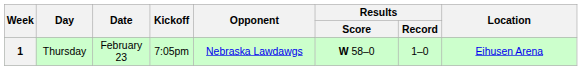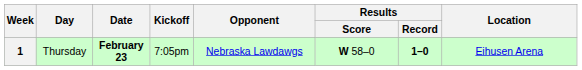(121, 51) normal -> (121, 51) bold
(420, 51) normal -> (420, 51) bold
